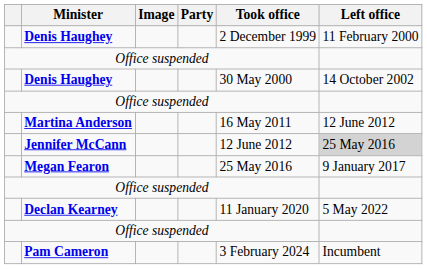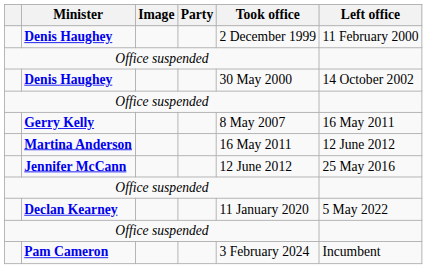+ row: (13, 123)
(359, 144) lightgrey background -> (359, 166) no background
- row: (13, 166)
